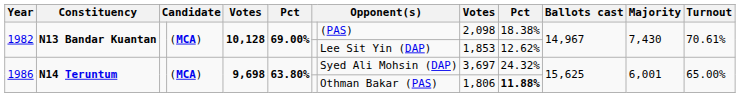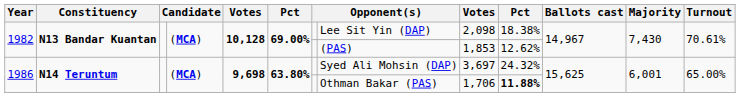(336, 31) (PAS) -> (376, 31) Lee Sit Yin (DAP)
(376, 48) Lee Sit Yin (DAP) -> (336, 48) (PAS)
(479, 83) 1,806 -> (479, 83) 1,706
